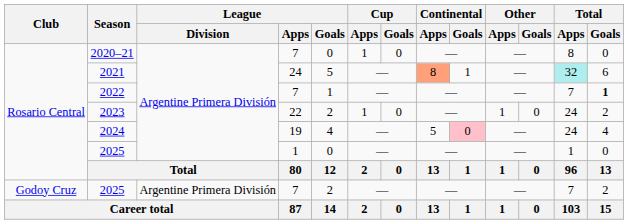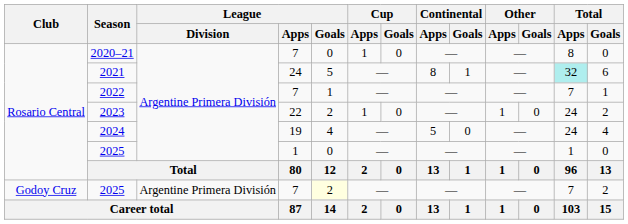(433, 72) lightsalmon background -> (433, 72) no background
(605, 92) bold -> (605, 92) normal
(468, 131) pink background -> (468, 131) no background
(330, 190) no background -> (330, 190) lightyellow background
